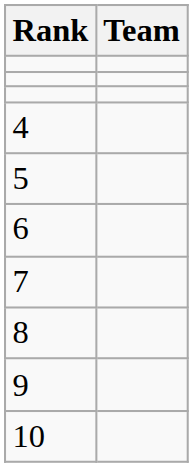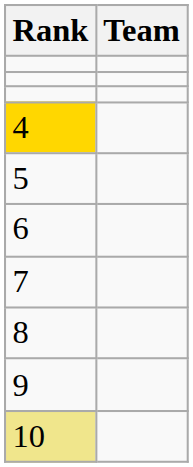(21, 126) no background -> (21, 126) gold background
(29, 435) no background -> (29, 435) khaki background
